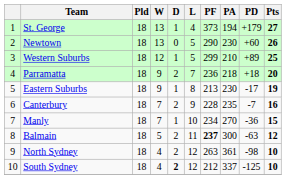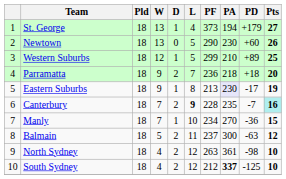(230, 89) no background -> (230, 89) lavender background
(193, 105) normal -> (193, 105) bold
(273, 105) no background -> (273, 105) paleturquoise background
(211, 136) bold -> (211, 136) normal
(176, 167) bold -> (176, 167) normal
(230, 167) normal -> (230, 167) bold
